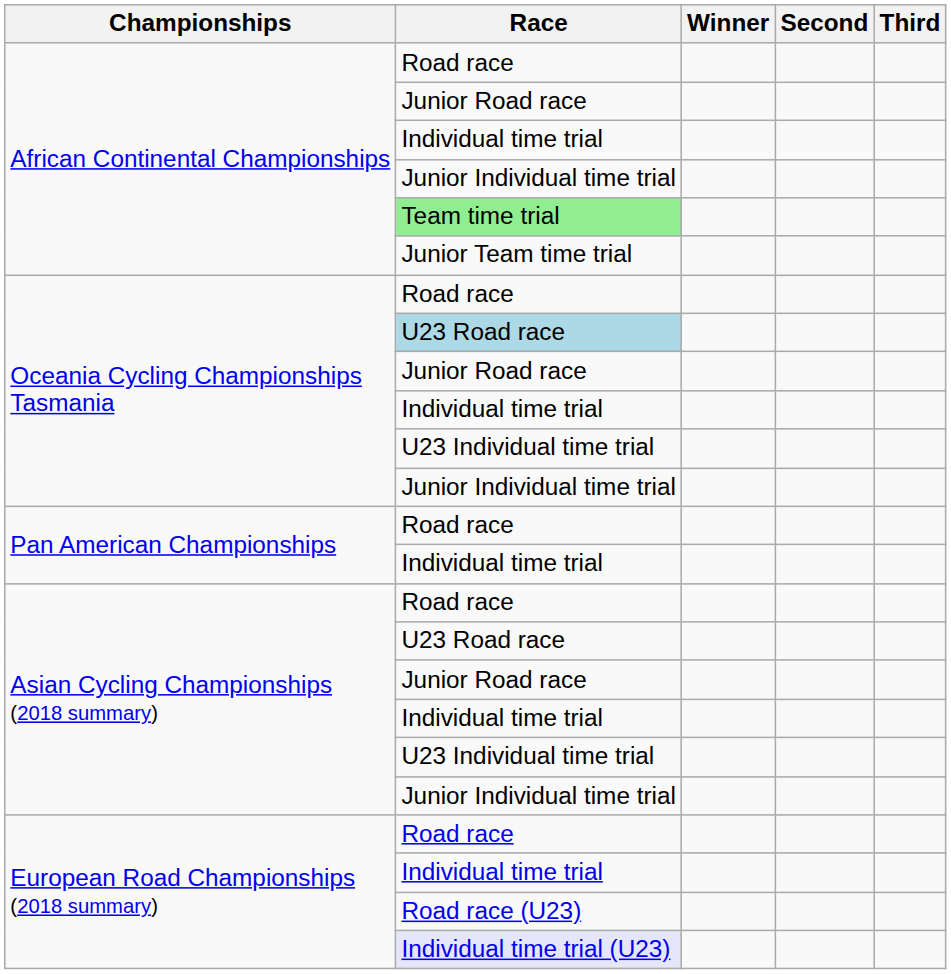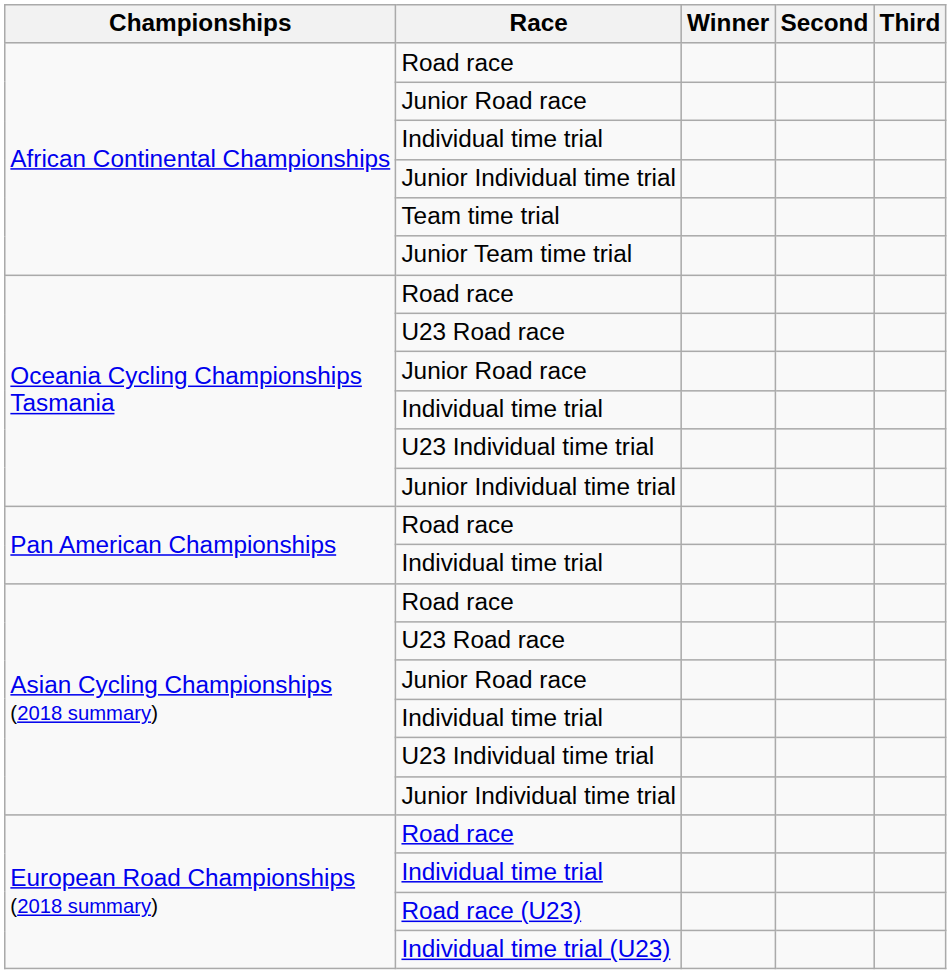(481, 216) lightgreen background -> (481, 216) no background
(483, 332) lightblue background -> (483, 332) no background
(536, 949) lavender background -> (536, 949) no background
